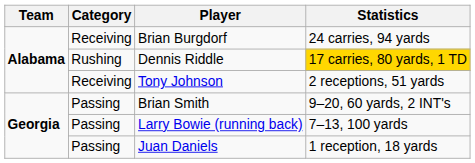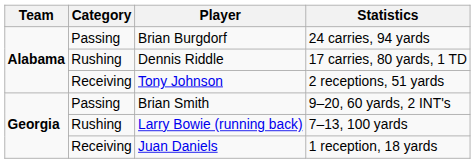(101, 37) Receiving -> (96, 37) Passing
(388, 59) gold background -> (388, 59) no background
(96, 125) Passing -> (97, 125) Rushing
(96, 147) Passing -> (101, 147) Receiving
